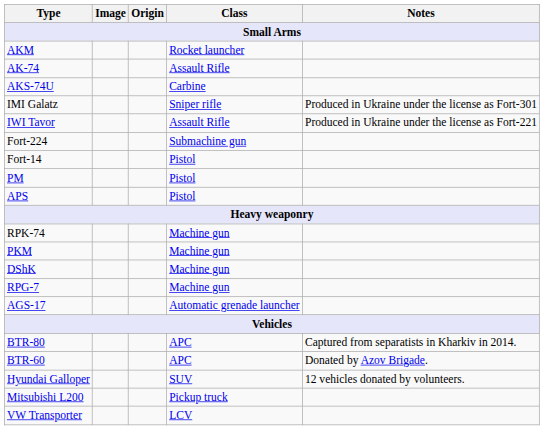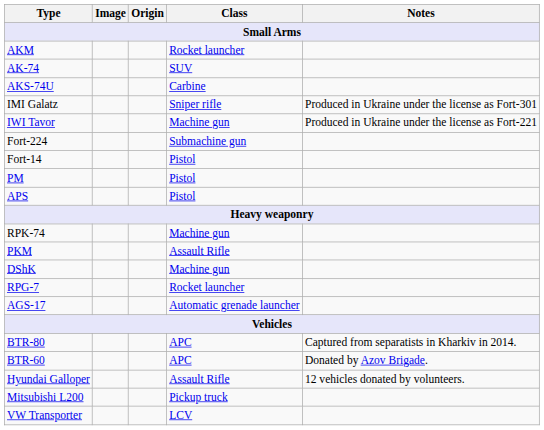(199, 68) Assault Rifle -> (181, 68) SUV
(199, 123) Assault Rifle -> (199, 123) Machine gun
(199, 251) Machine gun -> (199, 251) Assault Rifle
(199, 287) Machine gun -> (207, 287) Rocket launcher
(181, 379) SUV -> (199, 379) Assault Rifle
